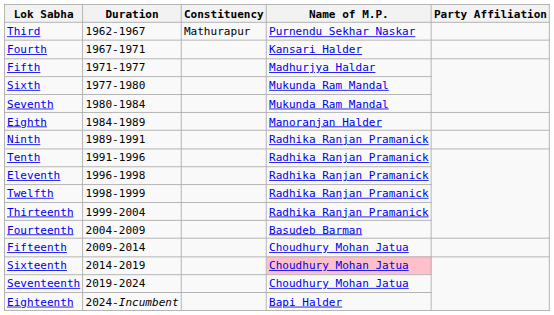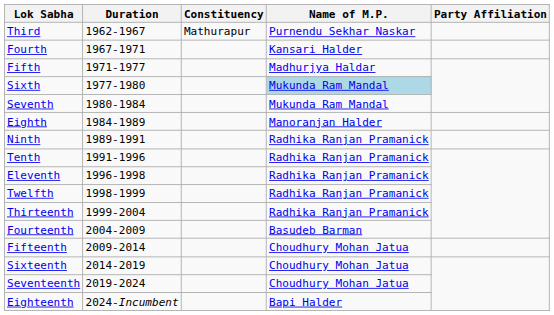(329, 85) no background -> (329, 85) lightblue background
(339, 266) pink background -> (339, 266) no background
